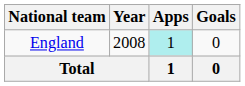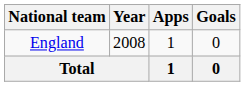(171, 42) paleturquoise background -> (171, 42) no background
